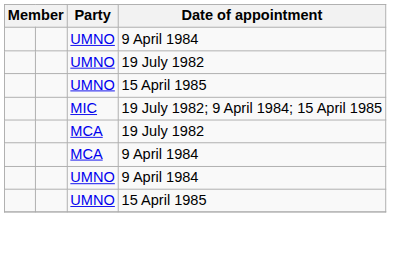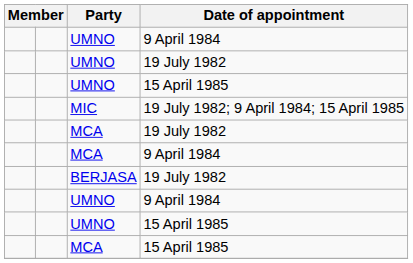+ row: (104, 177)
+ row: (87, 246)
